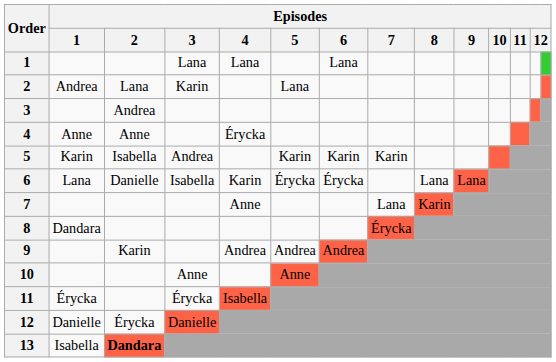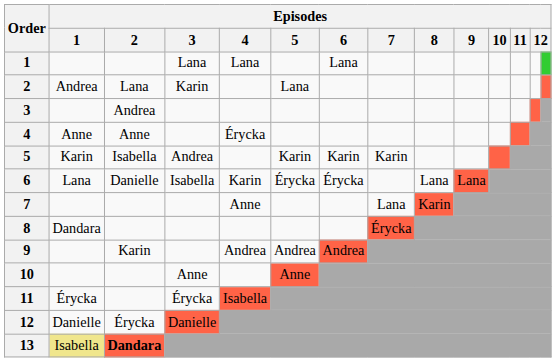(77, 345) no background -> (77, 345) khaki background
